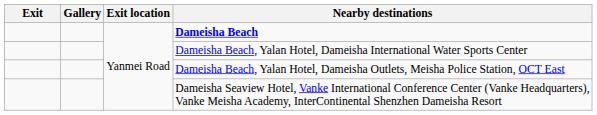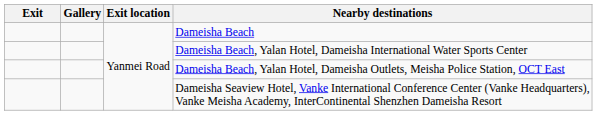(217, 32) bold -> (215, 32) normal
